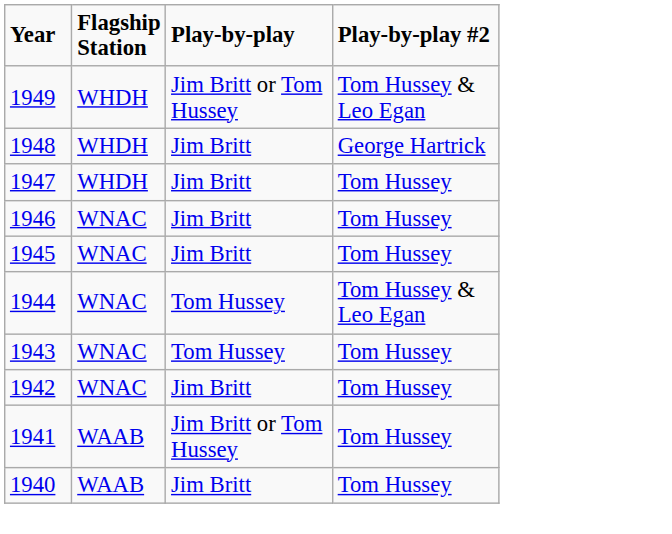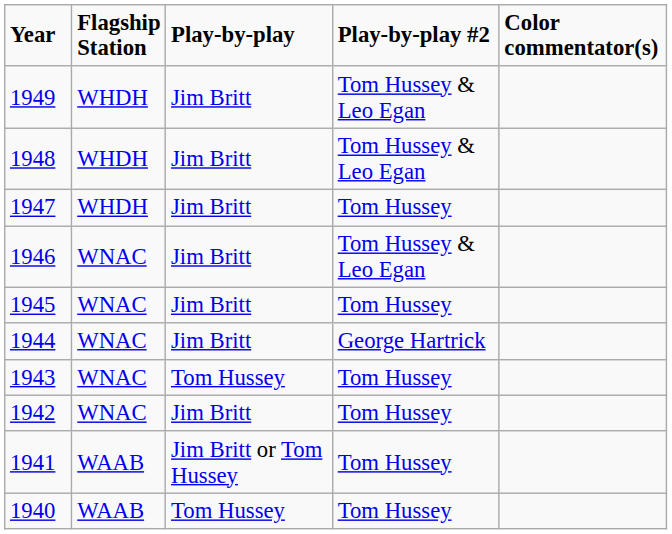+ column: (581, 35)
(247, 96) Jim Britt or Tom Hussey -> (211, 96) Jim Britt
(412, 145) George Hartrick -> (406, 158) Tom Hussey & Leo Egan
(395, 217) Tom Hussey -> (406, 256) Tom Hussey & Leo Egan
(228, 302) Tom Hussey -> (211, 340) Jim Britt
(406, 302) Tom Hussey & Leo Egan -> (412, 340) George Hartrick
(211, 485) Jim Britt -> (228, 510) Tom Hussey
